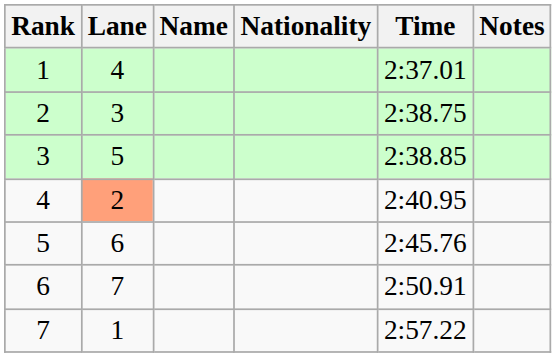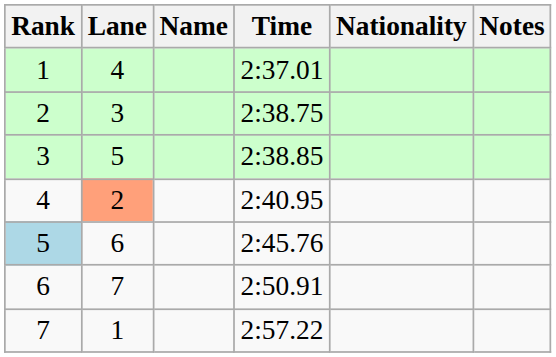columns swapped: (306, 26) <-> (425, 26)
(43, 243) no background -> (43, 243) lightblue background
